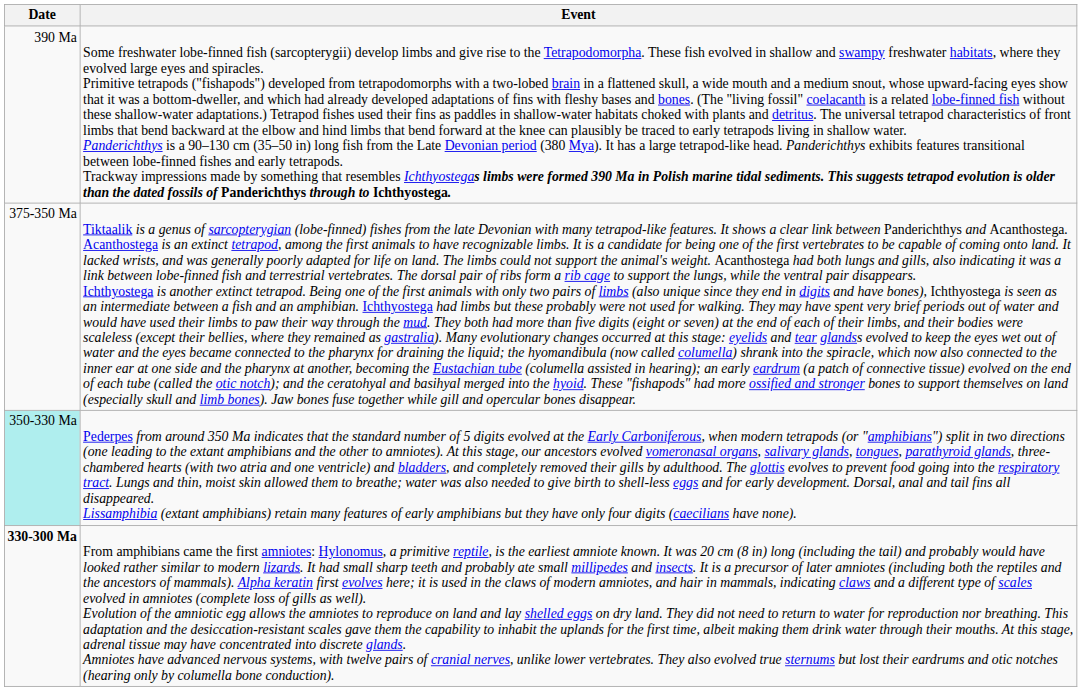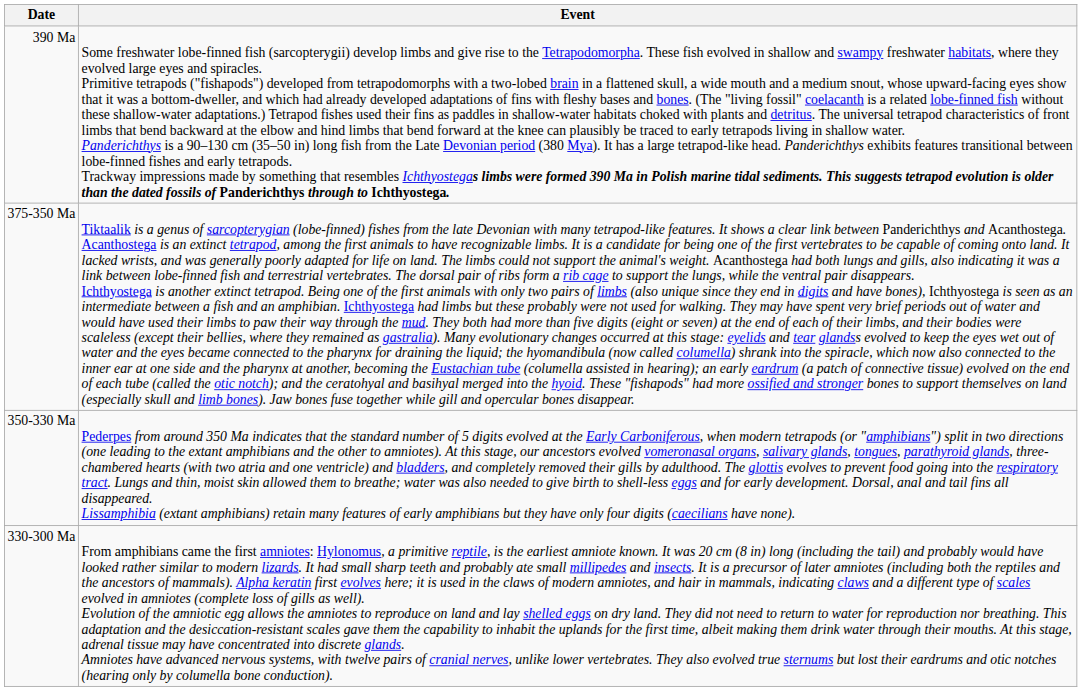(43, 421) paleturquoise background -> (41, 421) no background
(42, 536) bold -> (41, 536) normal
